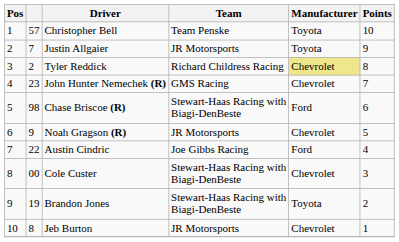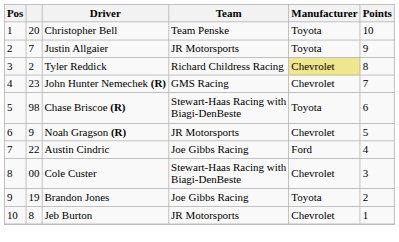(34, 30) 57 -> (34, 30) 20
(302, 107) Ford -> (306, 107) Toyota
(229, 203) Stewart-Haas Racing with Biagi-DenBeste -> (210, 197) Joe Gibbs Racing
